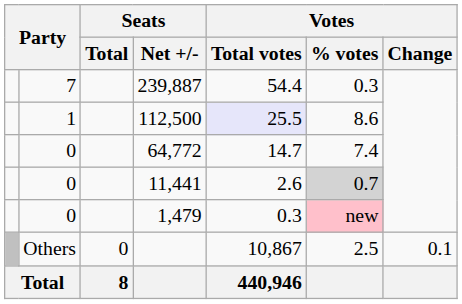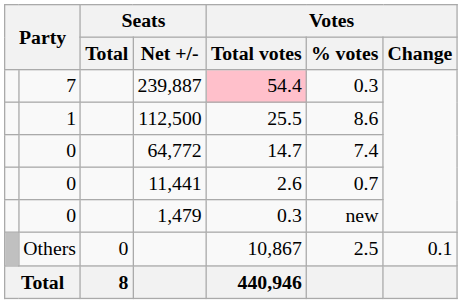(284, 86) no background -> (284, 86) pink background
(284, 118) lavender background -> (284, 118) no background
(366, 183) lightgrey background -> (366, 183) no background
(362, 216) pink background -> (362, 216) no background
